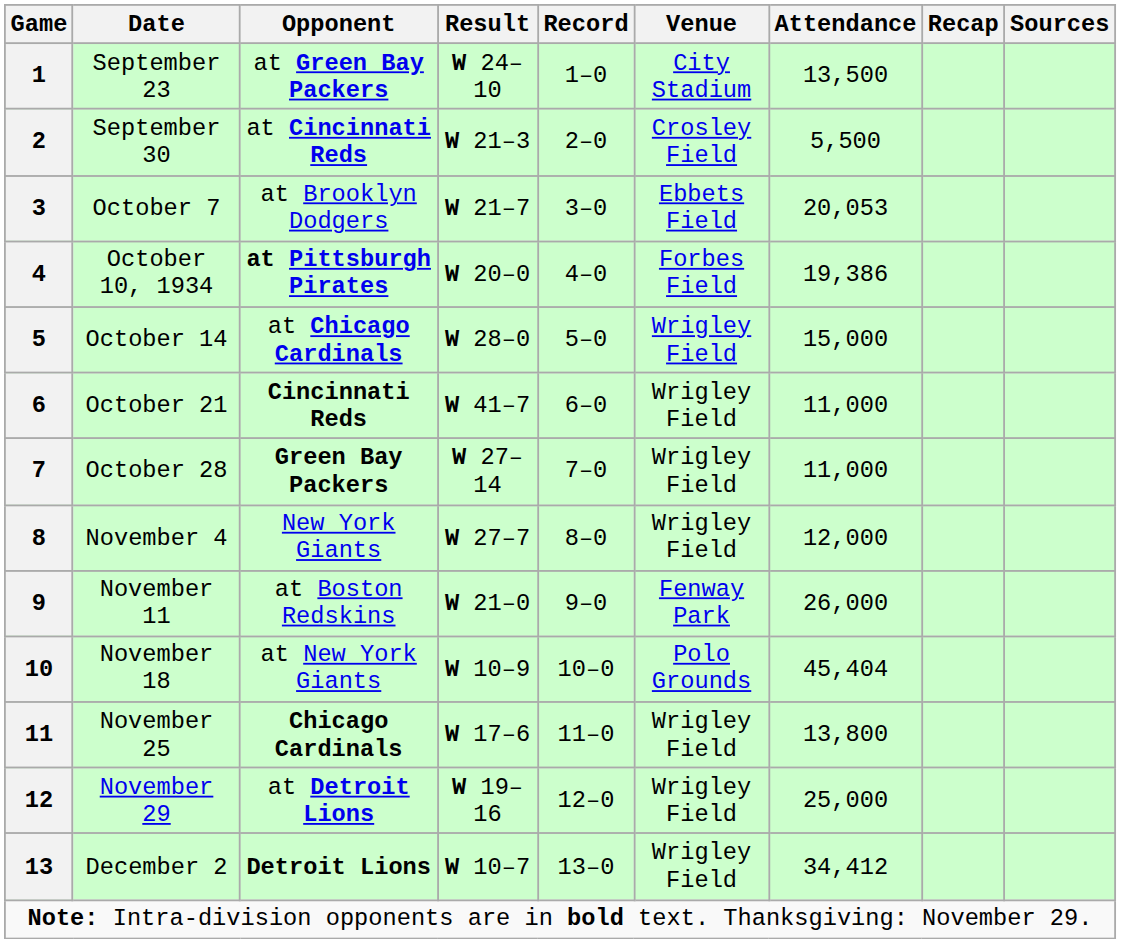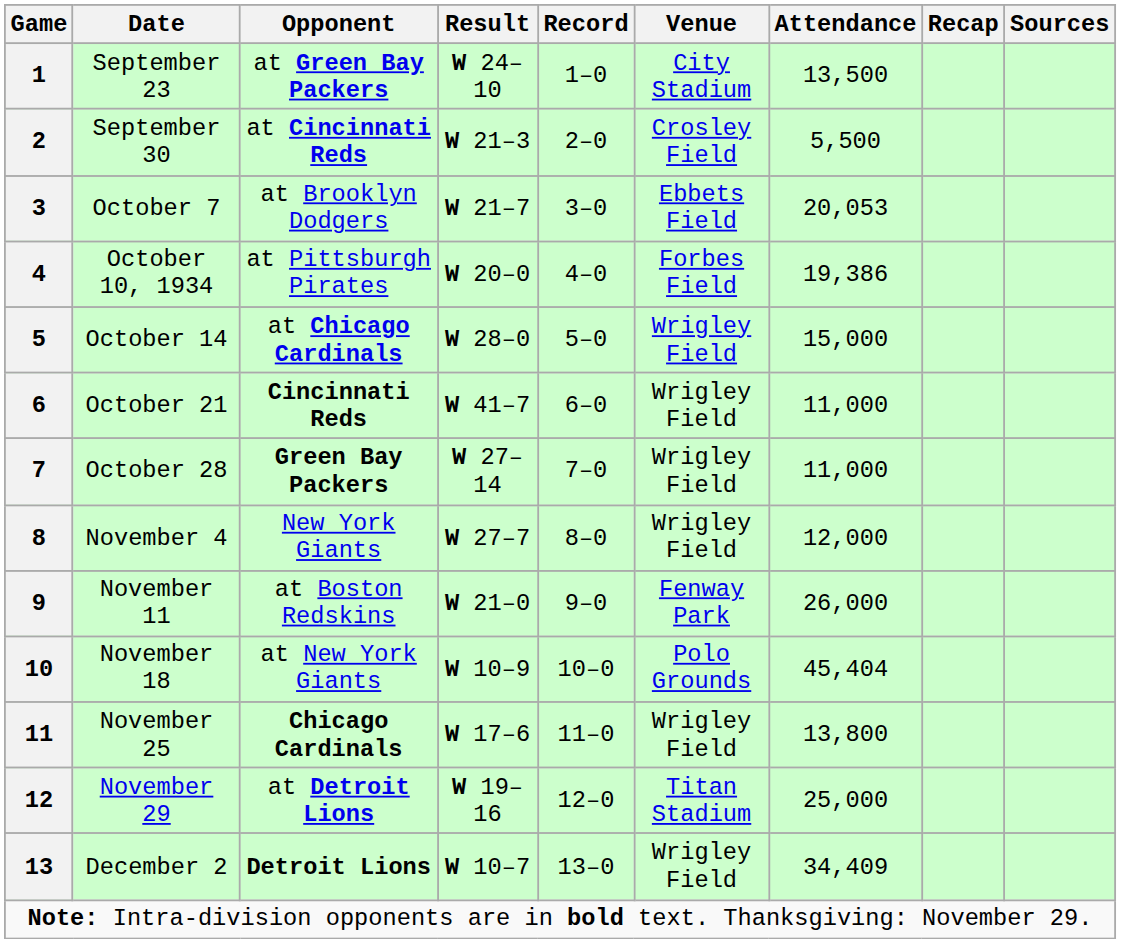(339, 274) bold -> (339, 274) normal
(702, 801) Wrigley Field -> (702, 801) Titan Stadium
(845, 867) 34,412 -> (845, 867) 34,409
